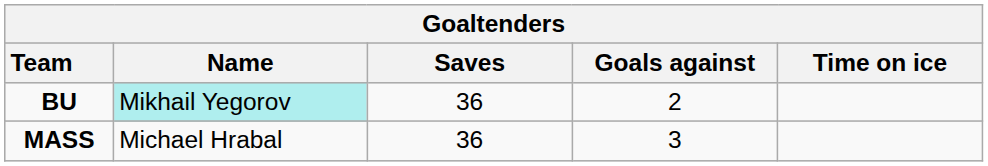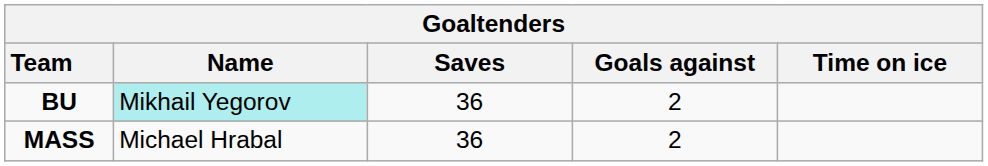(675, 140) 3 -> (675, 140) 2
